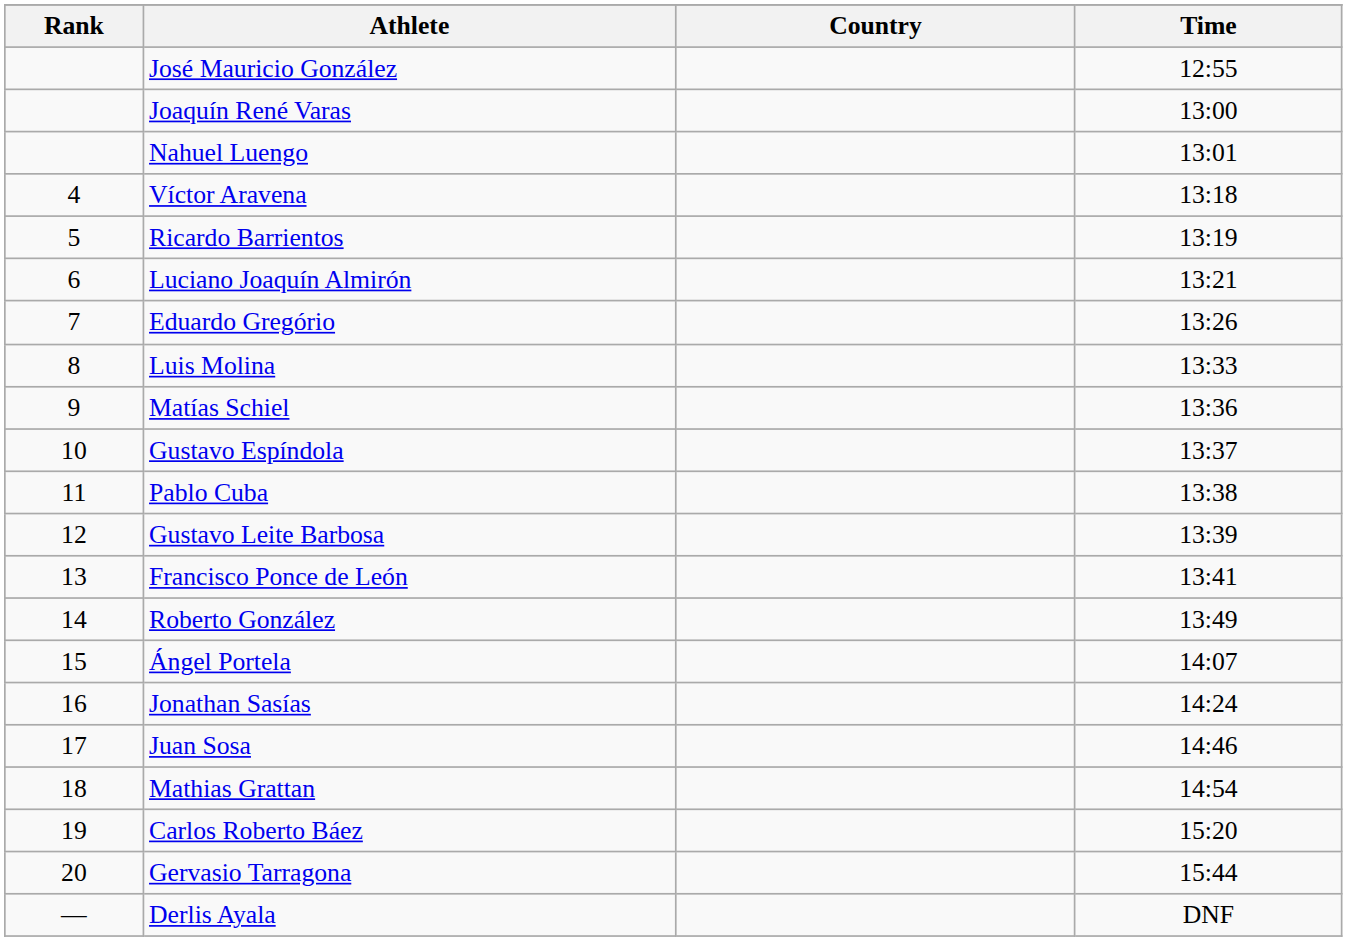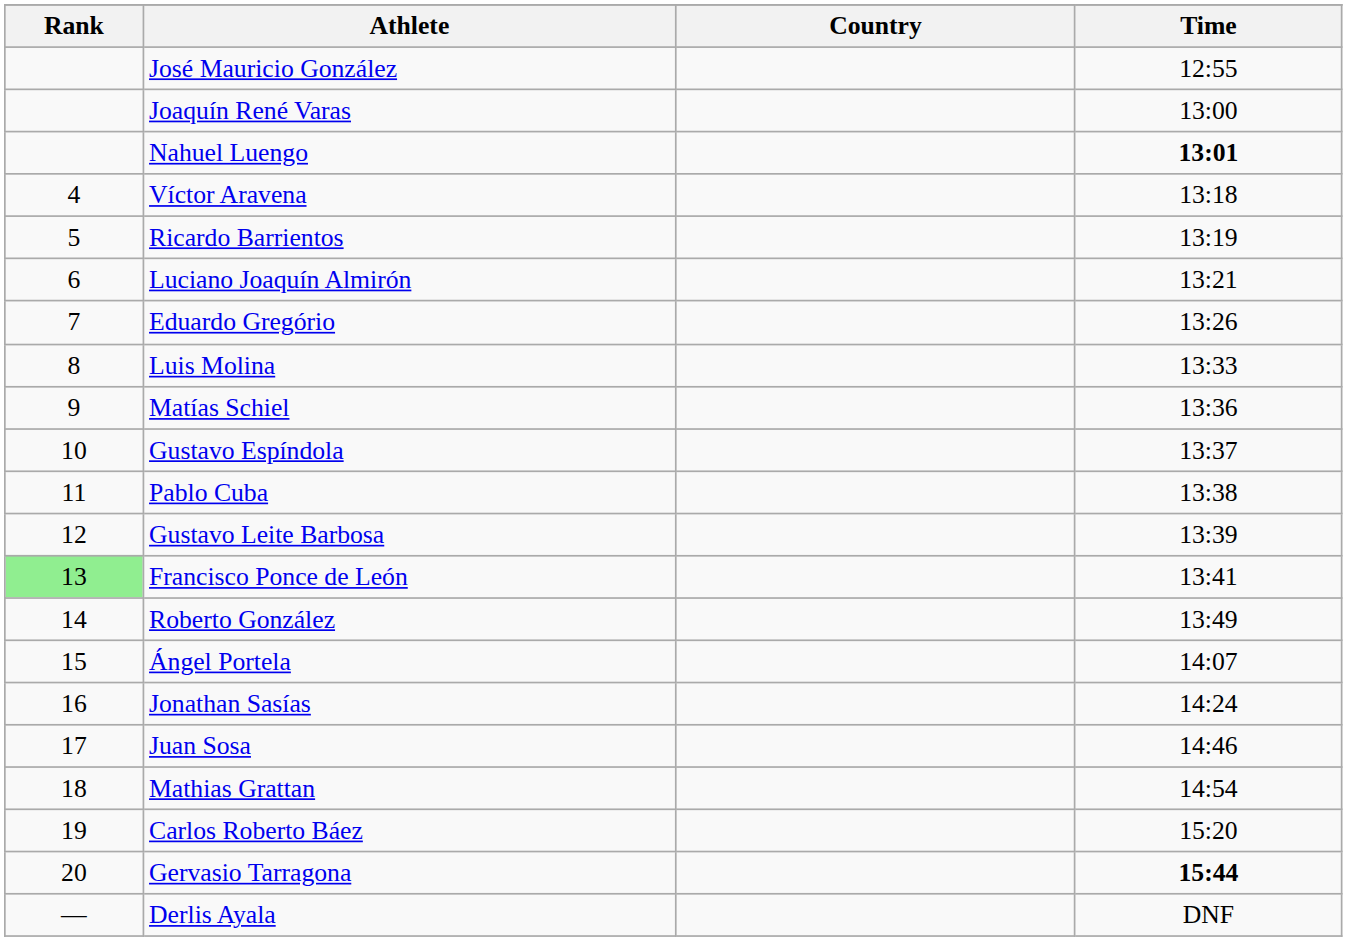(1208, 152) normal -> (1208, 152) bold
(74, 576) no background -> (74, 576) lightgreen background
(1208, 872) normal -> (1208, 872) bold
